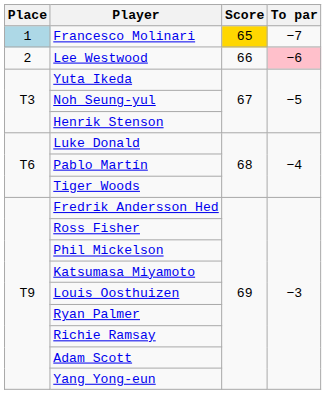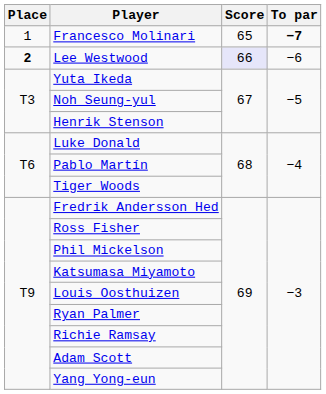(27, 37) lightblue background -> (27, 37) no background
(245, 37) gold background -> (245, 37) no background
(294, 37) normal -> (294, 37) bold
(27, 58) normal -> (27, 58) bold
(245, 58) no background -> (245, 58) lavender background
(294, 58) pink background -> (294, 58) no background
